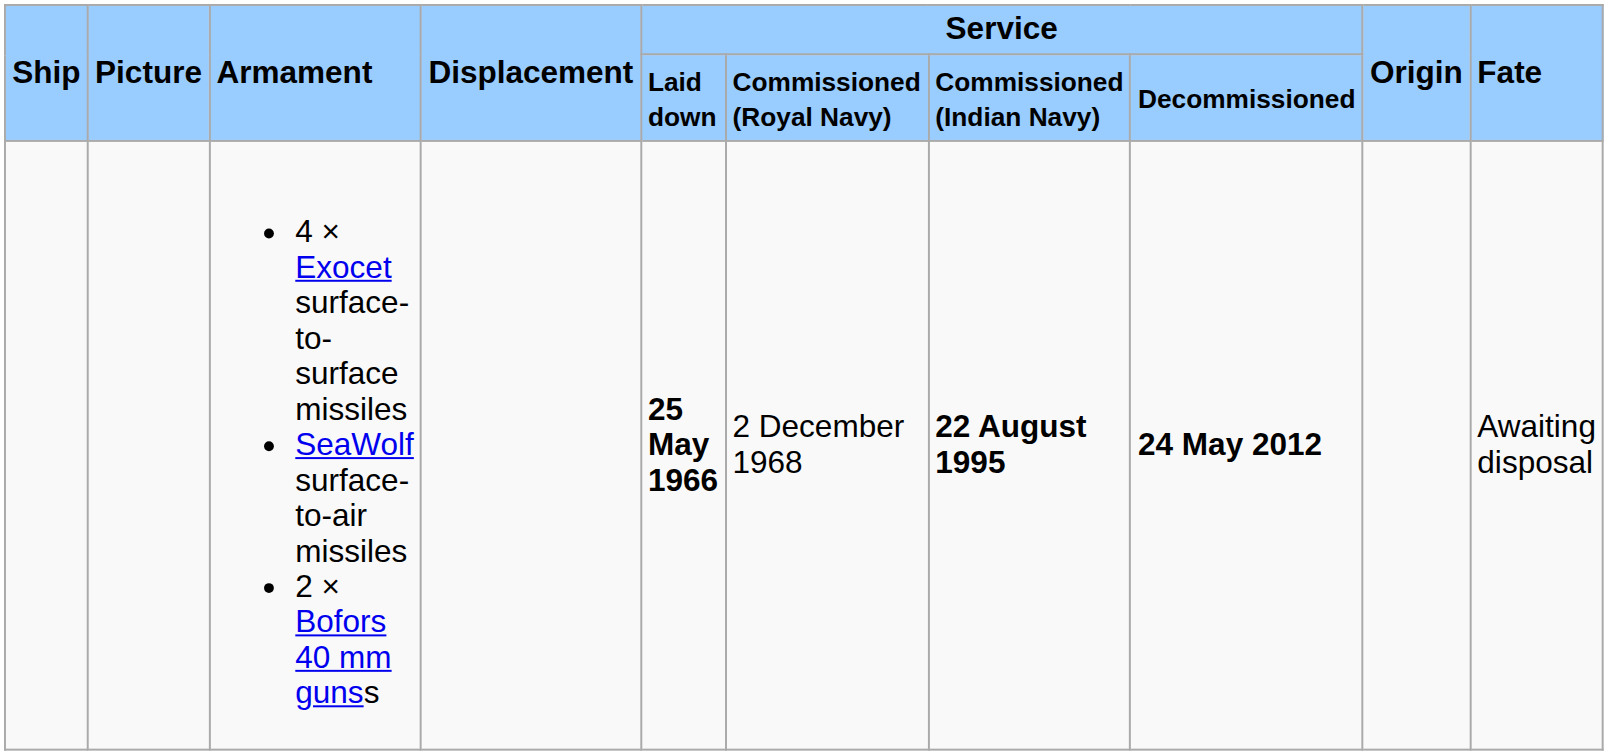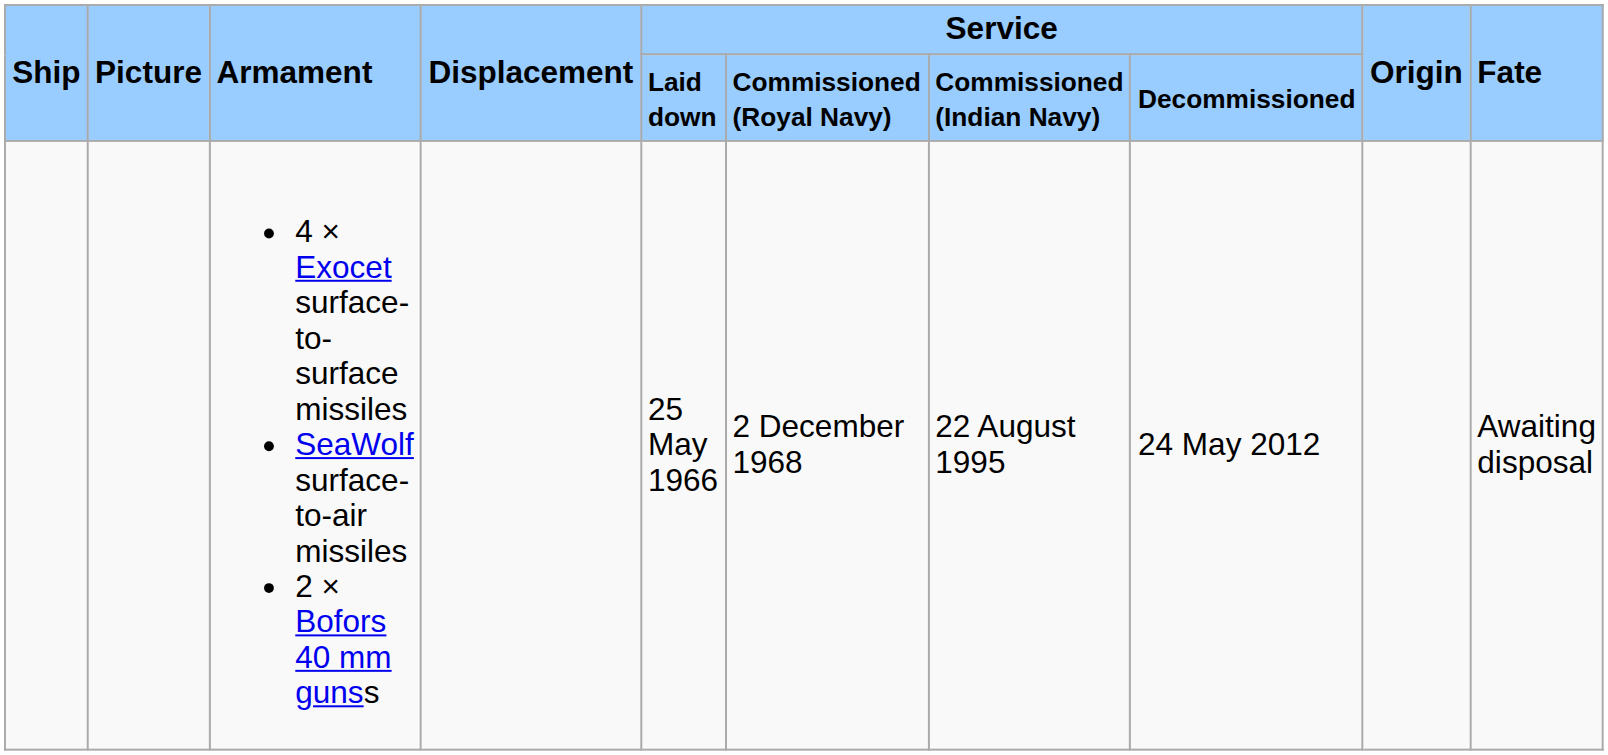(683, 444) bold -> (683, 444) normal
(1011, 444) bold -> (1005, 444) normal
(1230, 444) bold -> (1229, 444) normal
